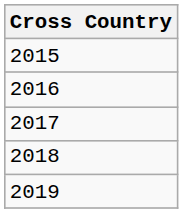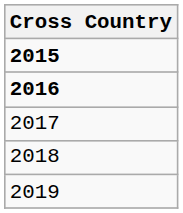(35, 56) normal -> (35, 56) bold
(35, 90) normal -> (35, 90) bold
